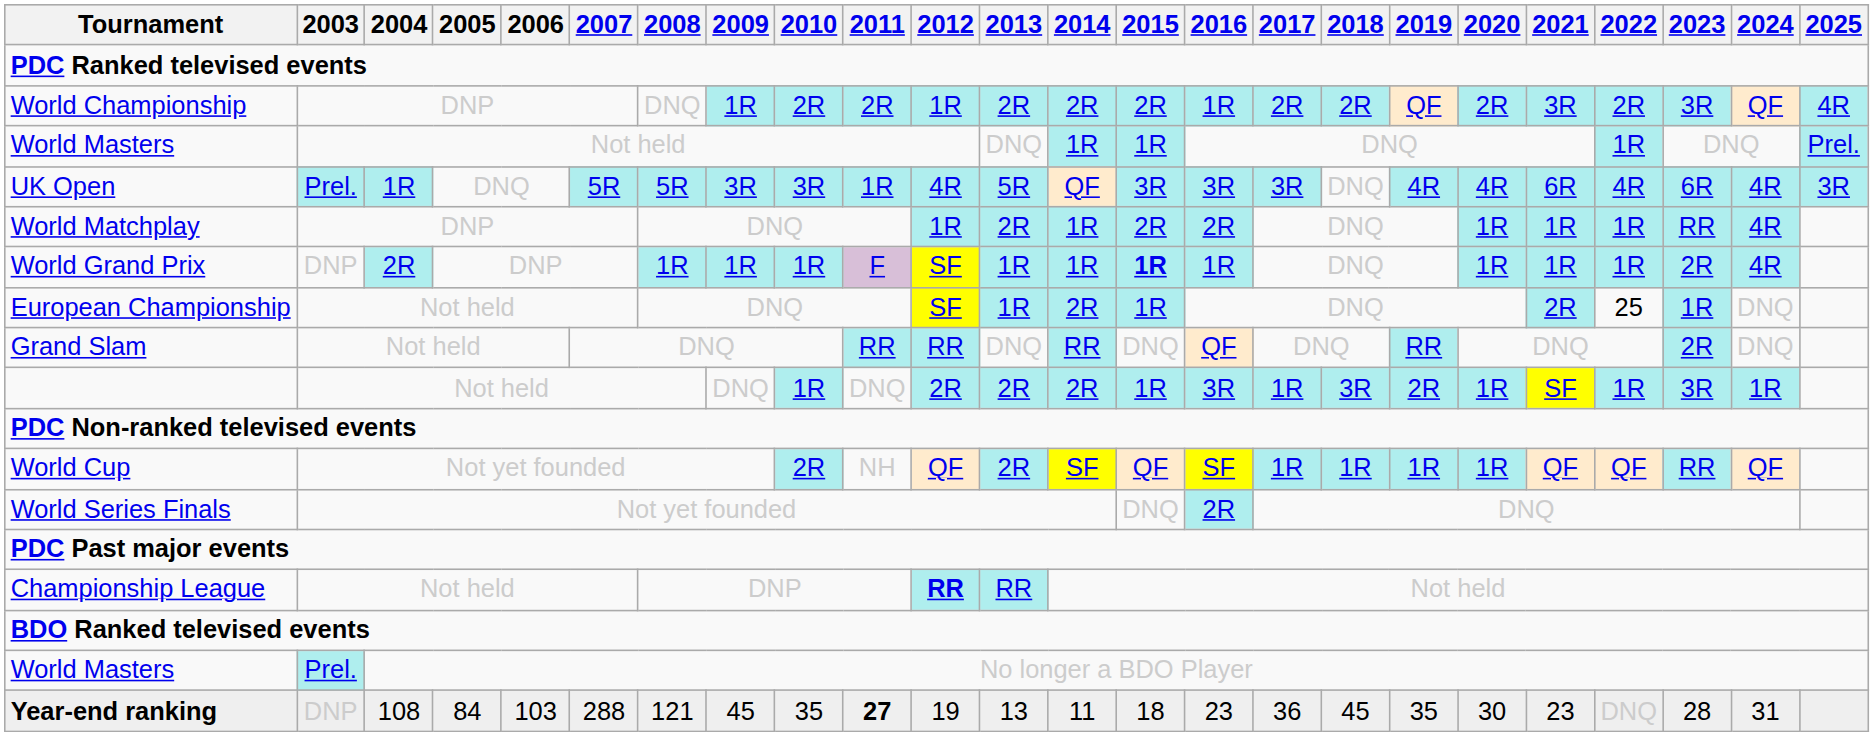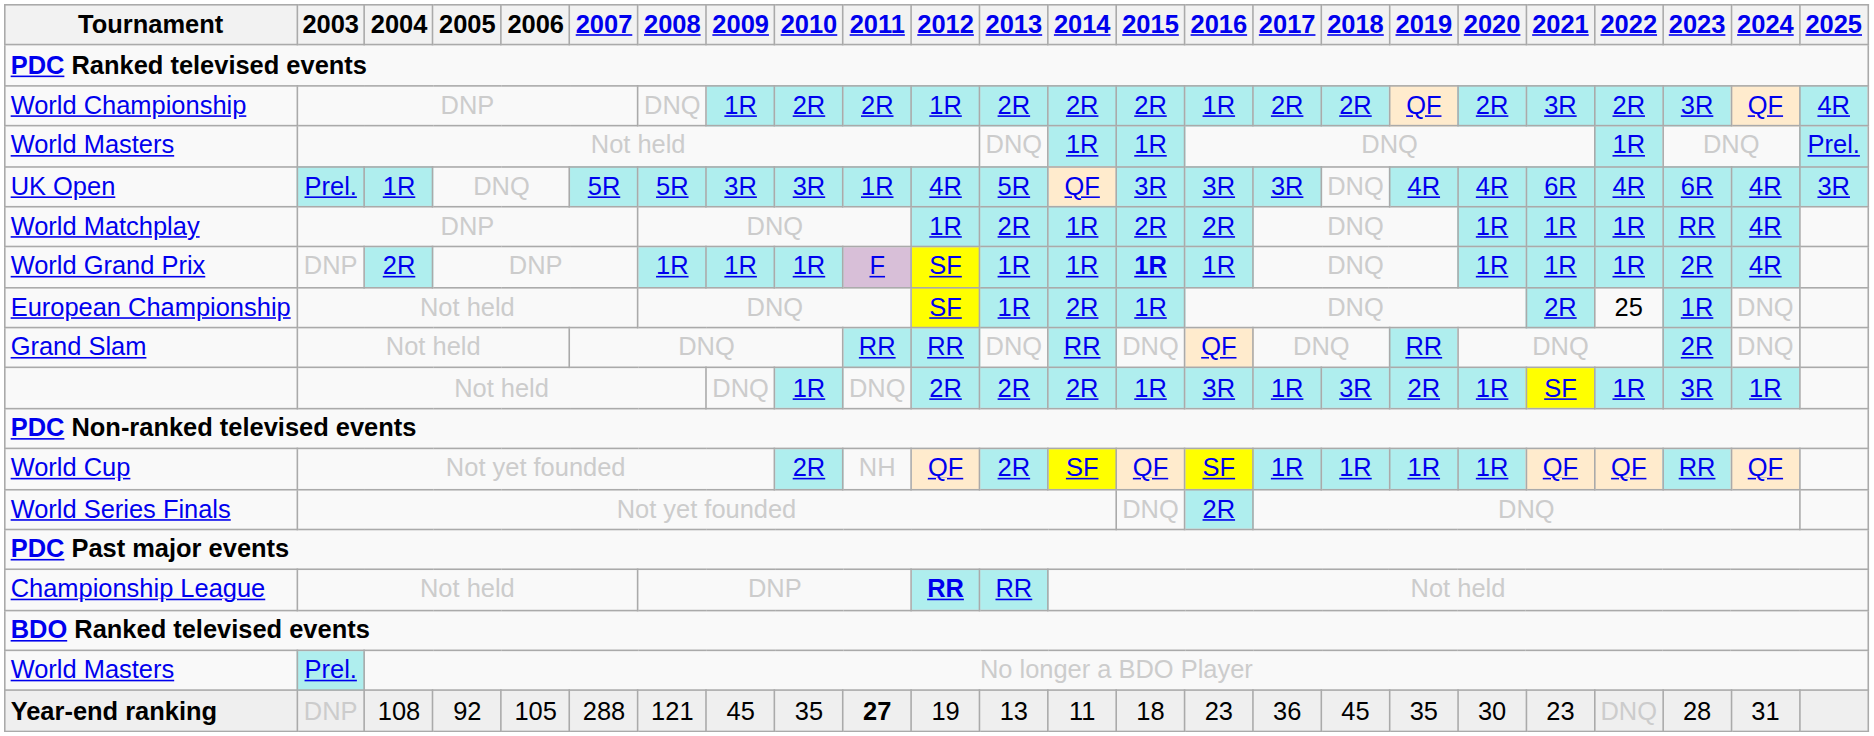(467, 710) 84 -> (467, 710) 92
(536, 710) 103 -> (536, 710) 105
